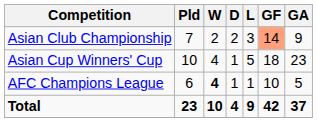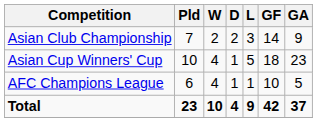(271, 38) lightsalmon background -> (271, 38) no background
(215, 83) bold -> (215, 83) normal
